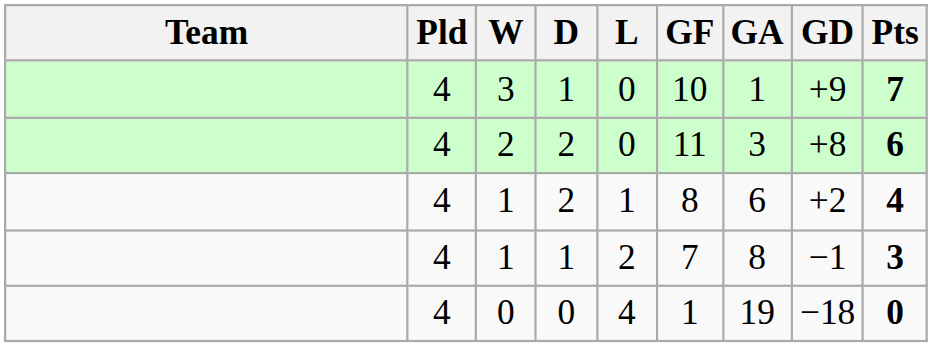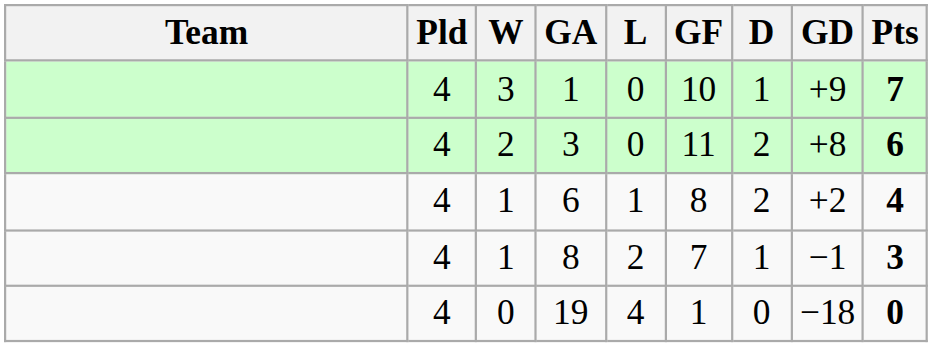columns swapped: (566, 32) <-> (757, 32)
